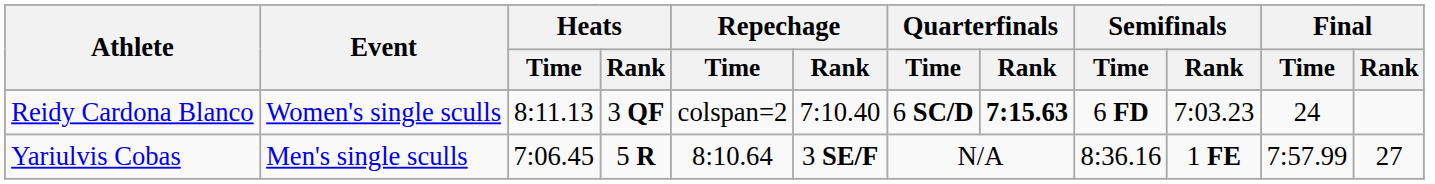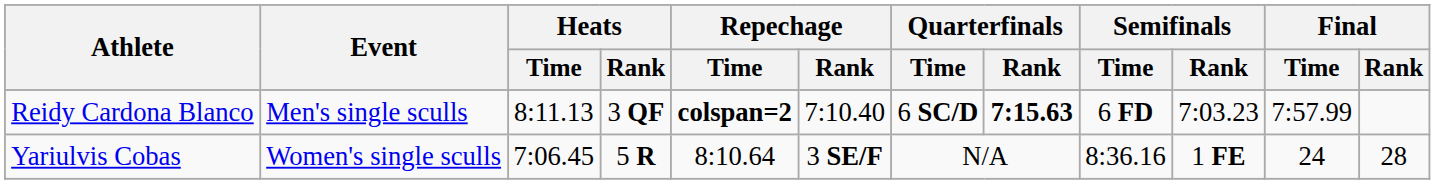(384, 112) Women's single sculls -> (367, 112) Men's single sculls
(732, 112) normal -> (735, 112) bold
(1307, 112) 24 -> (1312, 112) 7:57.99
(367, 156) Men's single sculls -> (384, 156) Women's single sculls
(1307, 156) 7:57.99 -> (1312, 156) 24
(1389, 156) 27 -> (1394, 156) 28
